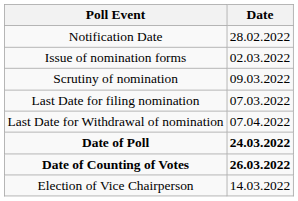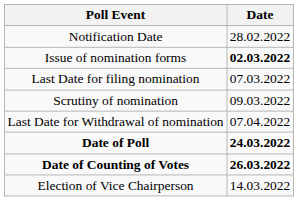(260, 57) normal -> (260, 57) bold
rows swapped: (116, 100) <-> (116, 79)
